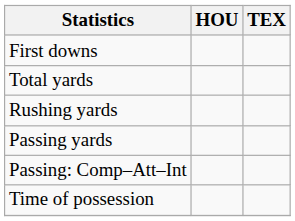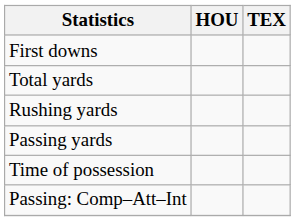rows swapped: (98, 170) <-> (82, 200)
